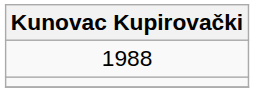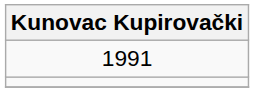(127, 58) 1988 -> (127, 58) 1991
